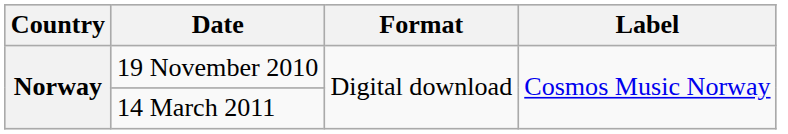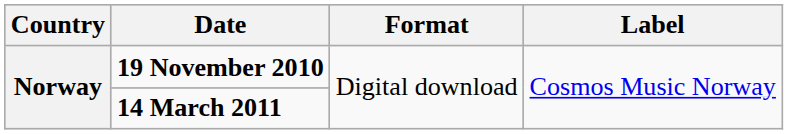(218, 66) normal -> (220, 66) bold
(196, 107) normal -> (199, 107) bold
